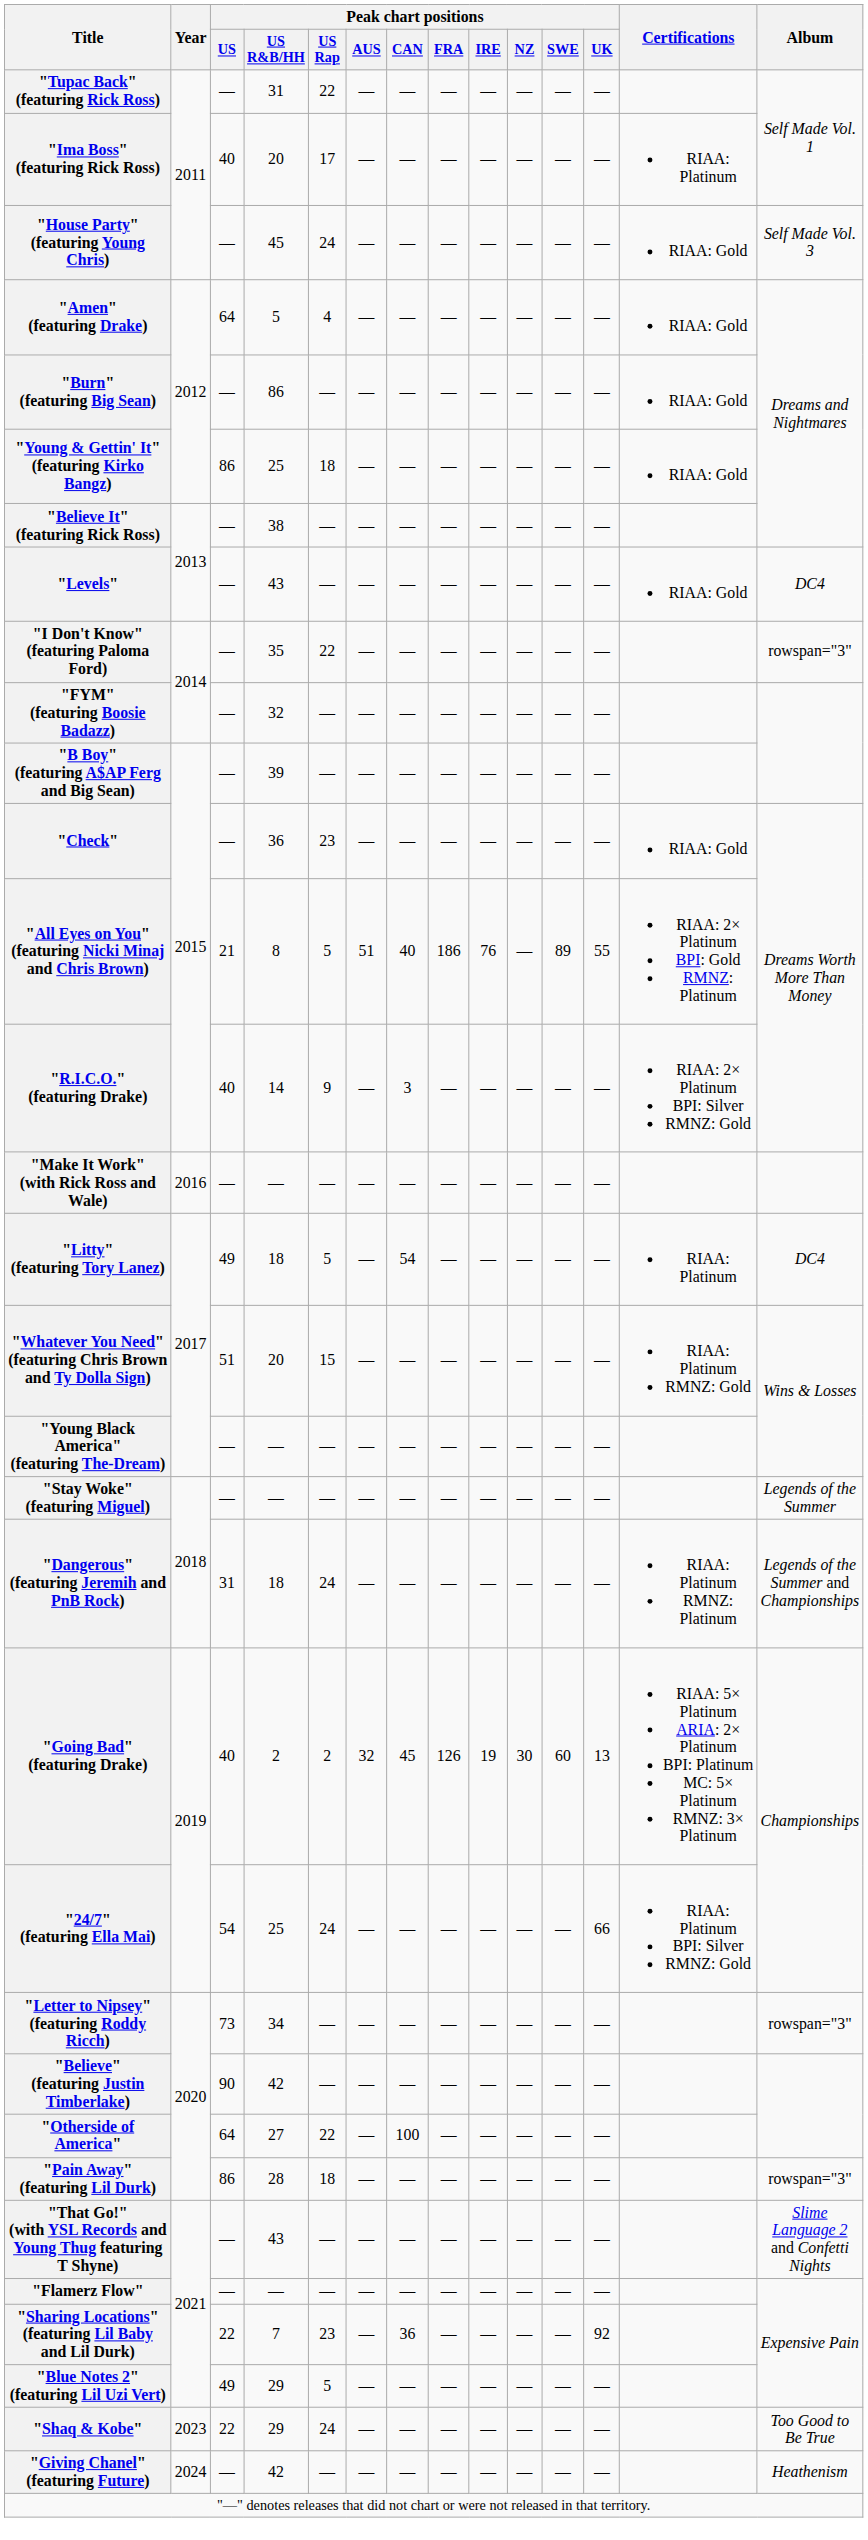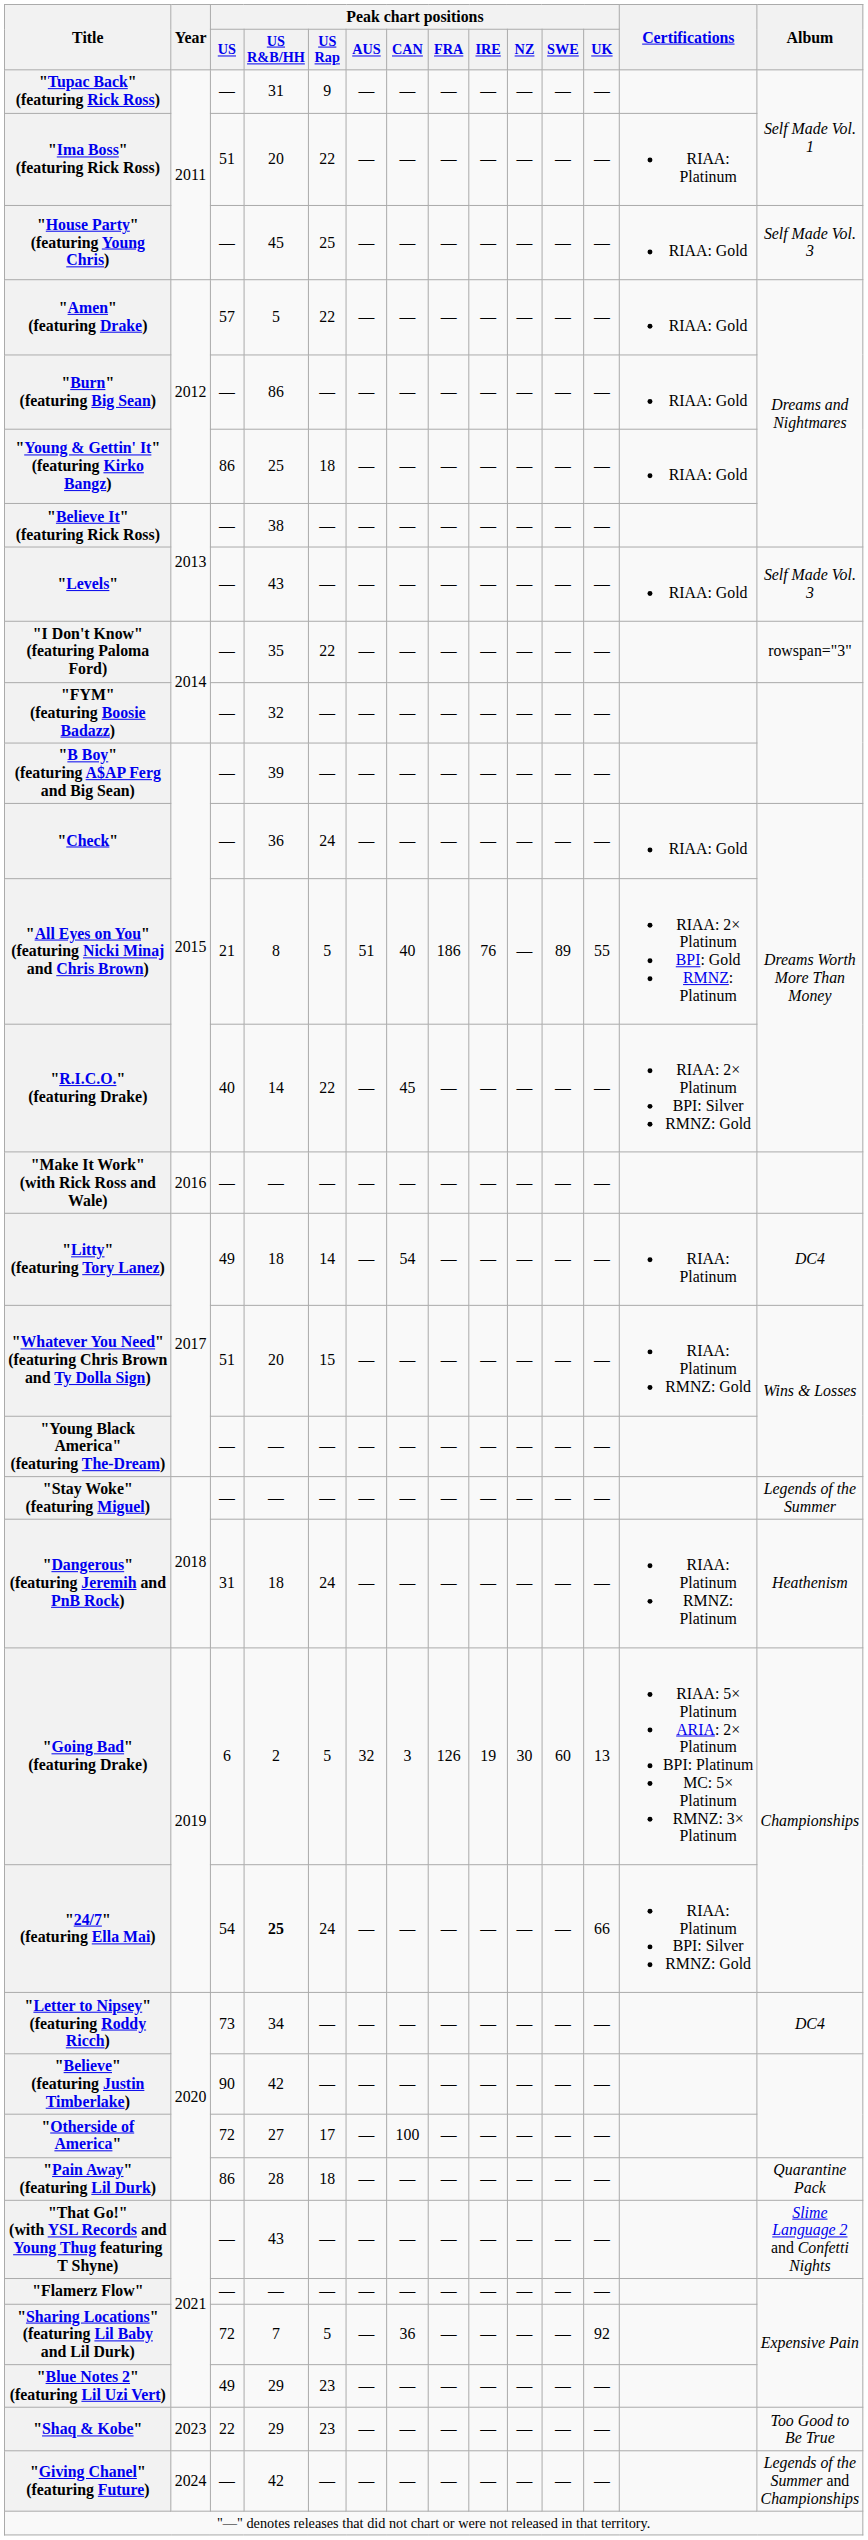(327, 91) 22 -> (327, 91) 9
(227, 159) 40 -> (227, 159) 51
(327, 159) 17 -> (327, 159) 22
(327, 242) 24 -> (327, 242) 25
(227, 317) 64 -> (227, 317) 57
(327, 317) 4 -> (327, 317) 22
(810, 584) DC4 -> (810, 584) Self Made Vol. 3
(327, 840) 23 -> (327, 840) 24
(327, 1088) 9 -> (327, 1088) 22
(407, 1088) 3 -> (407, 1088) 45
(327, 1259) 5 -> (327, 1259) 14
(810, 1583) Legends of the Summer and Championships -> (810, 1583) Heathenism
(227, 1756) 40 -> (227, 1756) 6
(327, 1756) 2 -> (327, 1756) 5
(407, 1756) 45 -> (407, 1756) 3
(276, 1928) normal -> (276, 1928) bold
(810, 2023) rowspan="3" -> (810, 2023) DC4
(227, 2135) 64 -> (227, 2135) 72
(327, 2135) 22 -> (327, 2135) 17
(810, 2178) rowspan="3" -> (810, 2178) Quarantine Pack
(227, 2334) 22 -> (227, 2334) 72
(327, 2334) 23 -> (327, 2334) 5
(327, 2386) 5 -> (327, 2386) 23
(327, 2429) 24 -> (327, 2429) 23
(810, 2472) Heathenism -> (810, 2480) Legends of the Summer and Championships
